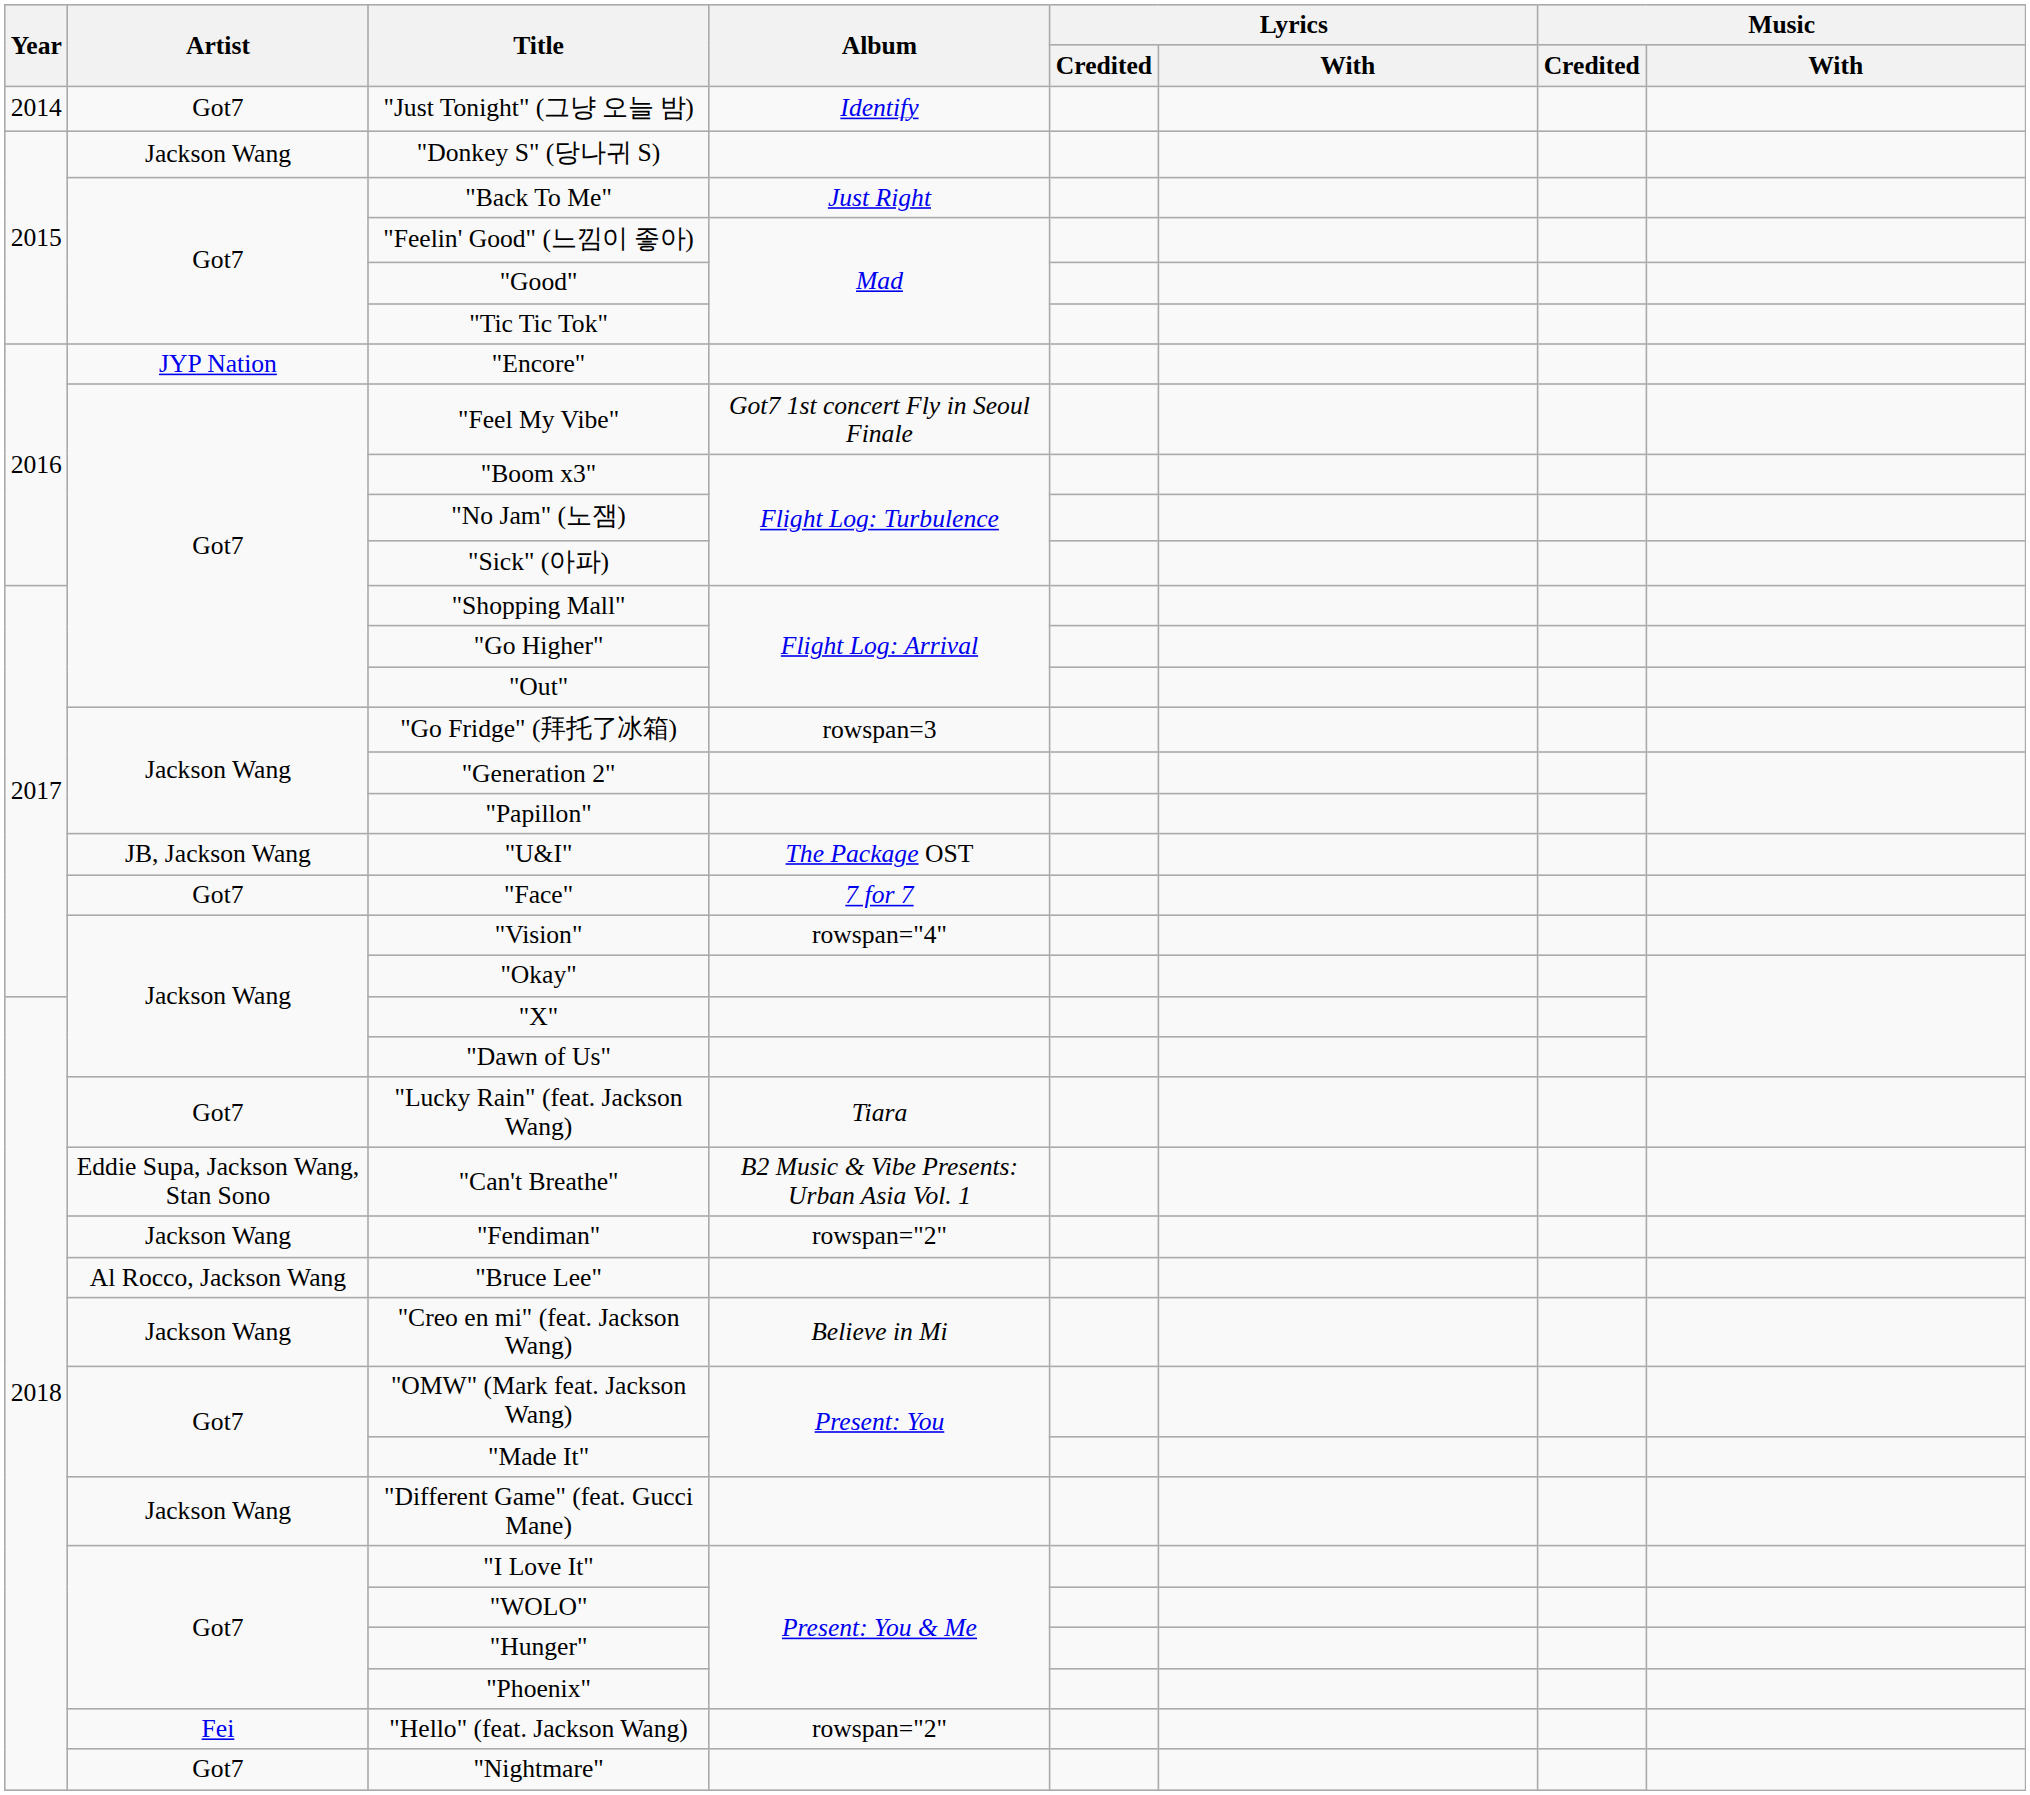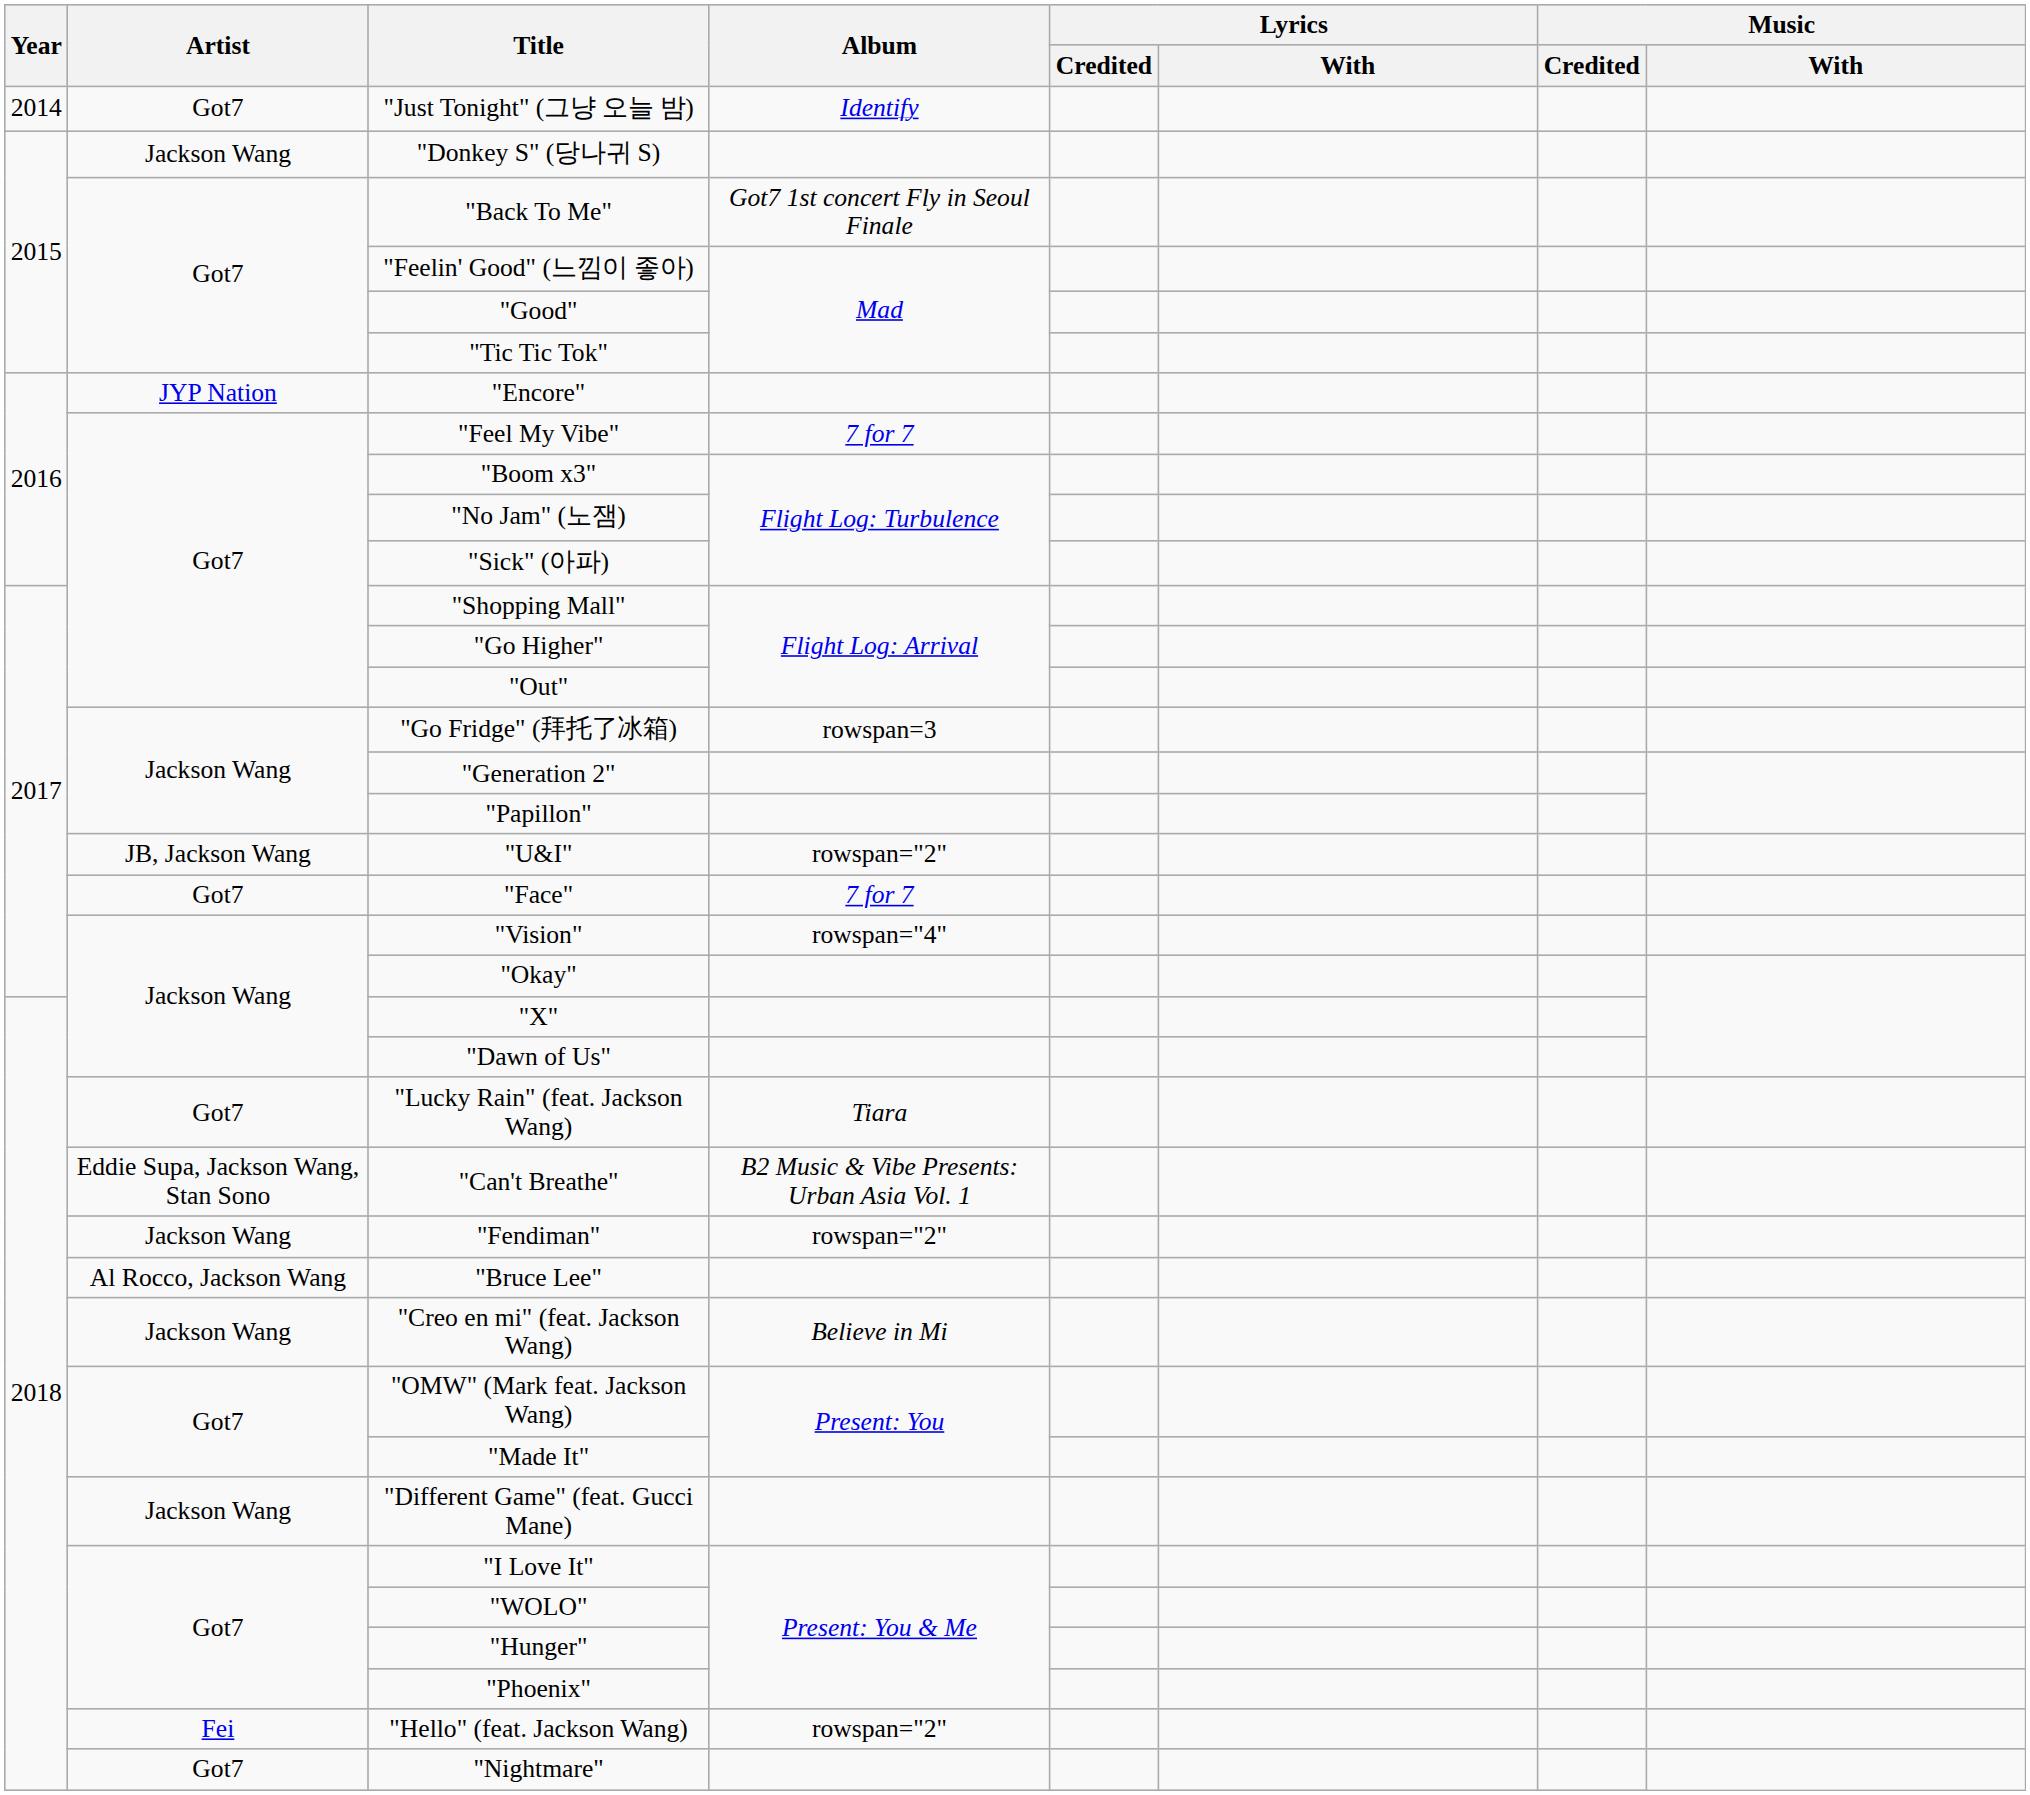(879, 196) Just Right -> (879, 211) Got7 1st concert Fly in Seoul Finale
(879, 418) Got7 1st concert Fly in Seoul Finale -> (879, 433) 7 for 7
(879, 853) The Package OST -> (879, 853) rowspan="2"
